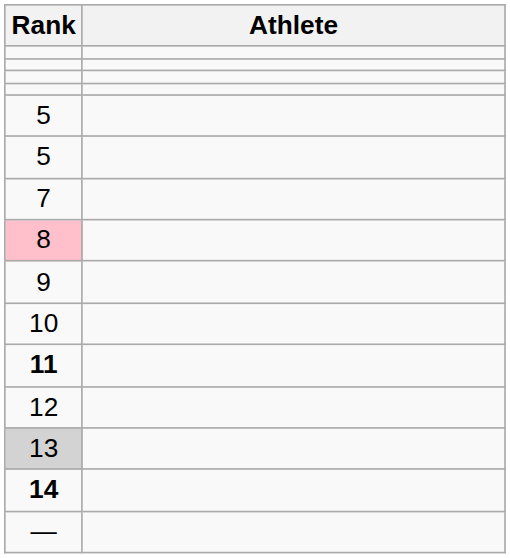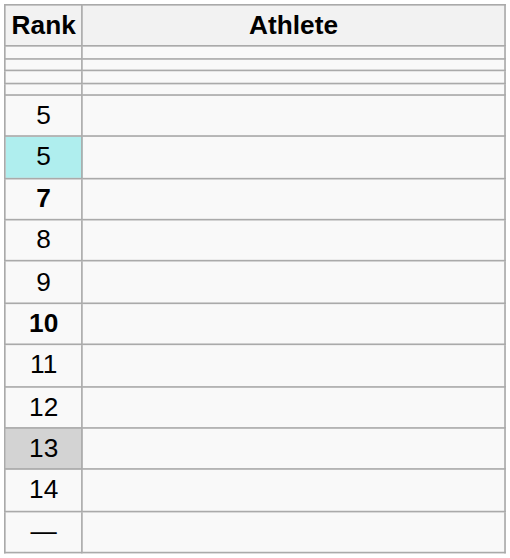(44, 156) no background -> (44, 156) paleturquoise background
(44, 198) normal -> (44, 198) bold
(44, 240) pink background -> (44, 240) no background
(44, 323) normal -> (44, 323) bold
(44, 364) bold -> (44, 364) normal
(44, 489) bold -> (44, 489) normal
